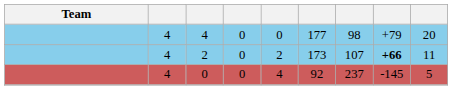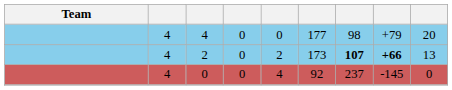(354, 54) normal -> (354, 54) bold
(429, 54) 11 -> (429, 54) 13
(429, 74) 5 -> (429, 74) 0
